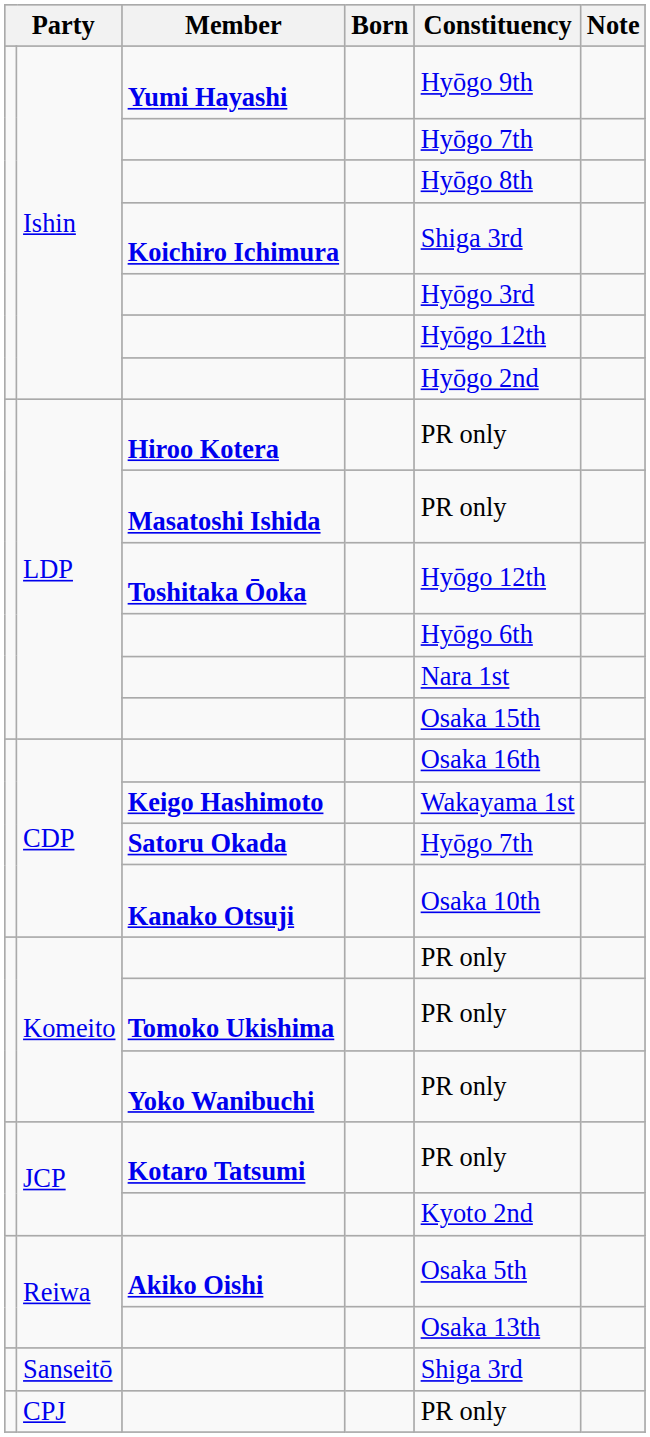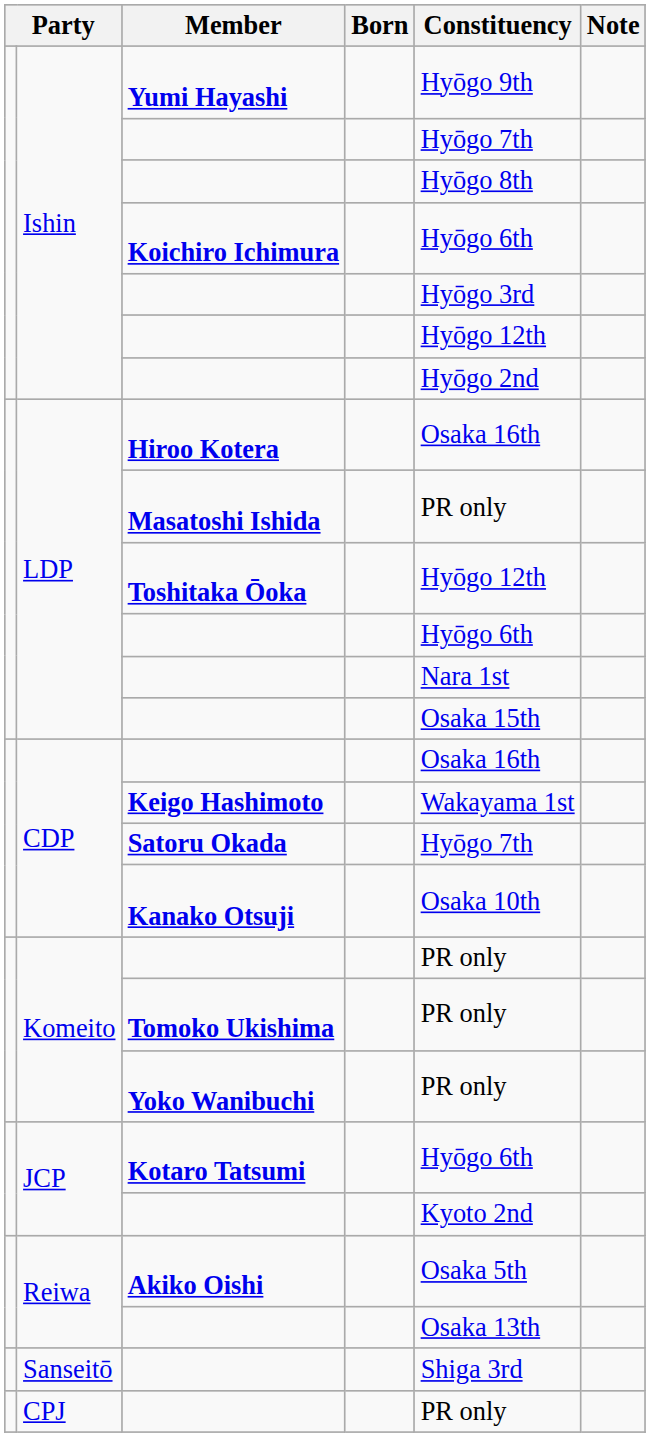(472, 237) Shiga 3rd -> (477, 237) Hyōgo 6th
(464, 434) PR only -> (480, 434) Osaka 16th
(464, 1157) PR only -> (477, 1157) Hyōgo 6th
